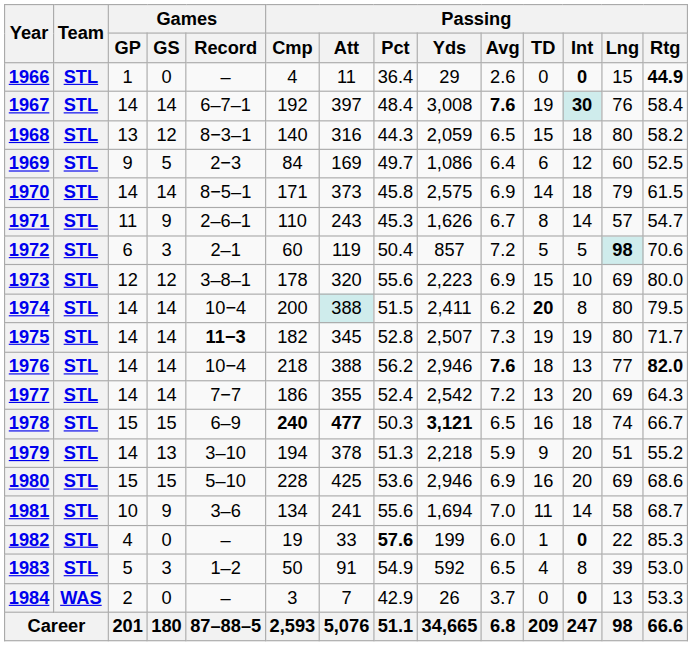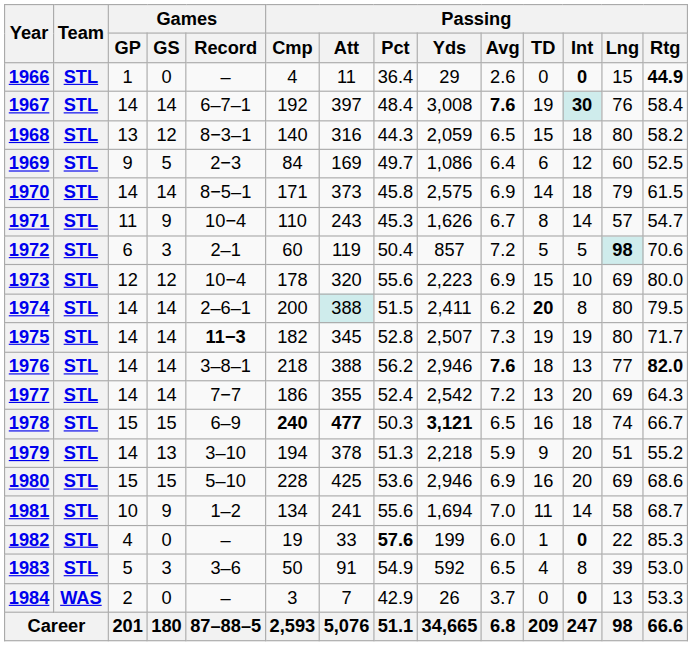(226, 221) 2–6–1 -> (226, 221) 10−4
(226, 279) 3–8–1 -> (226, 279) 10−4
(226, 308) 10−4 -> (226, 308) 2–6–1
(226, 366) 10−4 -> (226, 366) 3–8–1
(226, 510) 3–6 -> (226, 510) 1–2
(226, 568) 1–2 -> (226, 568) 3–6
